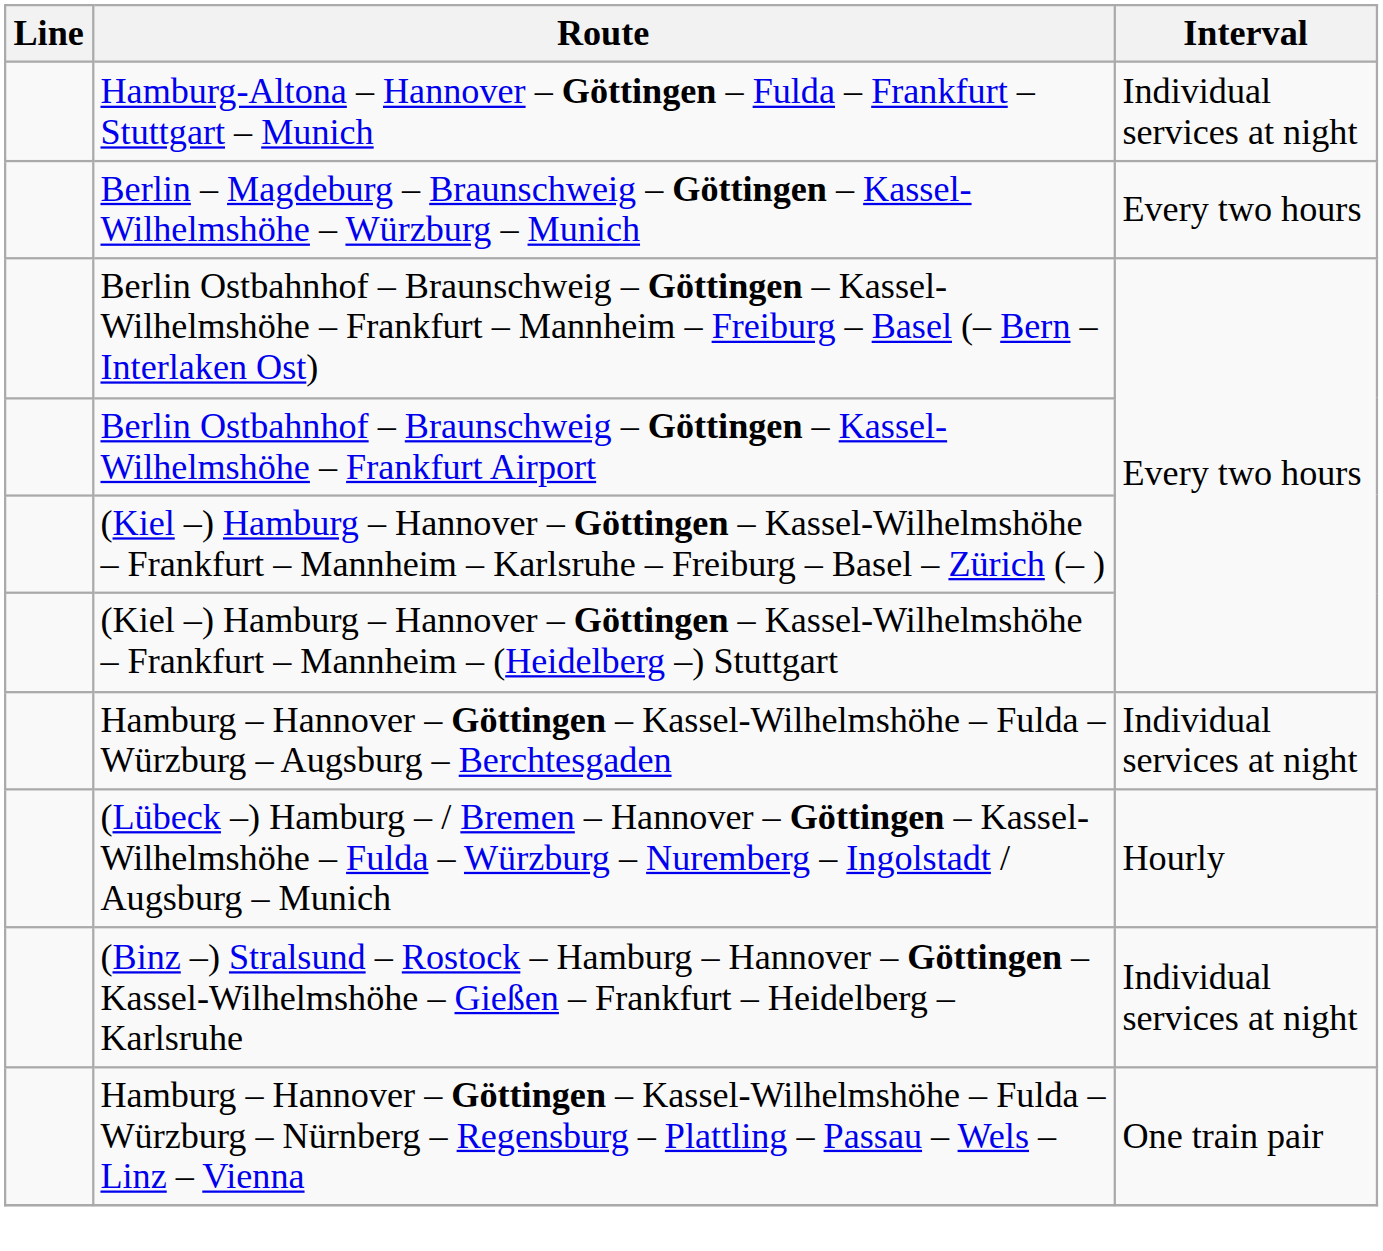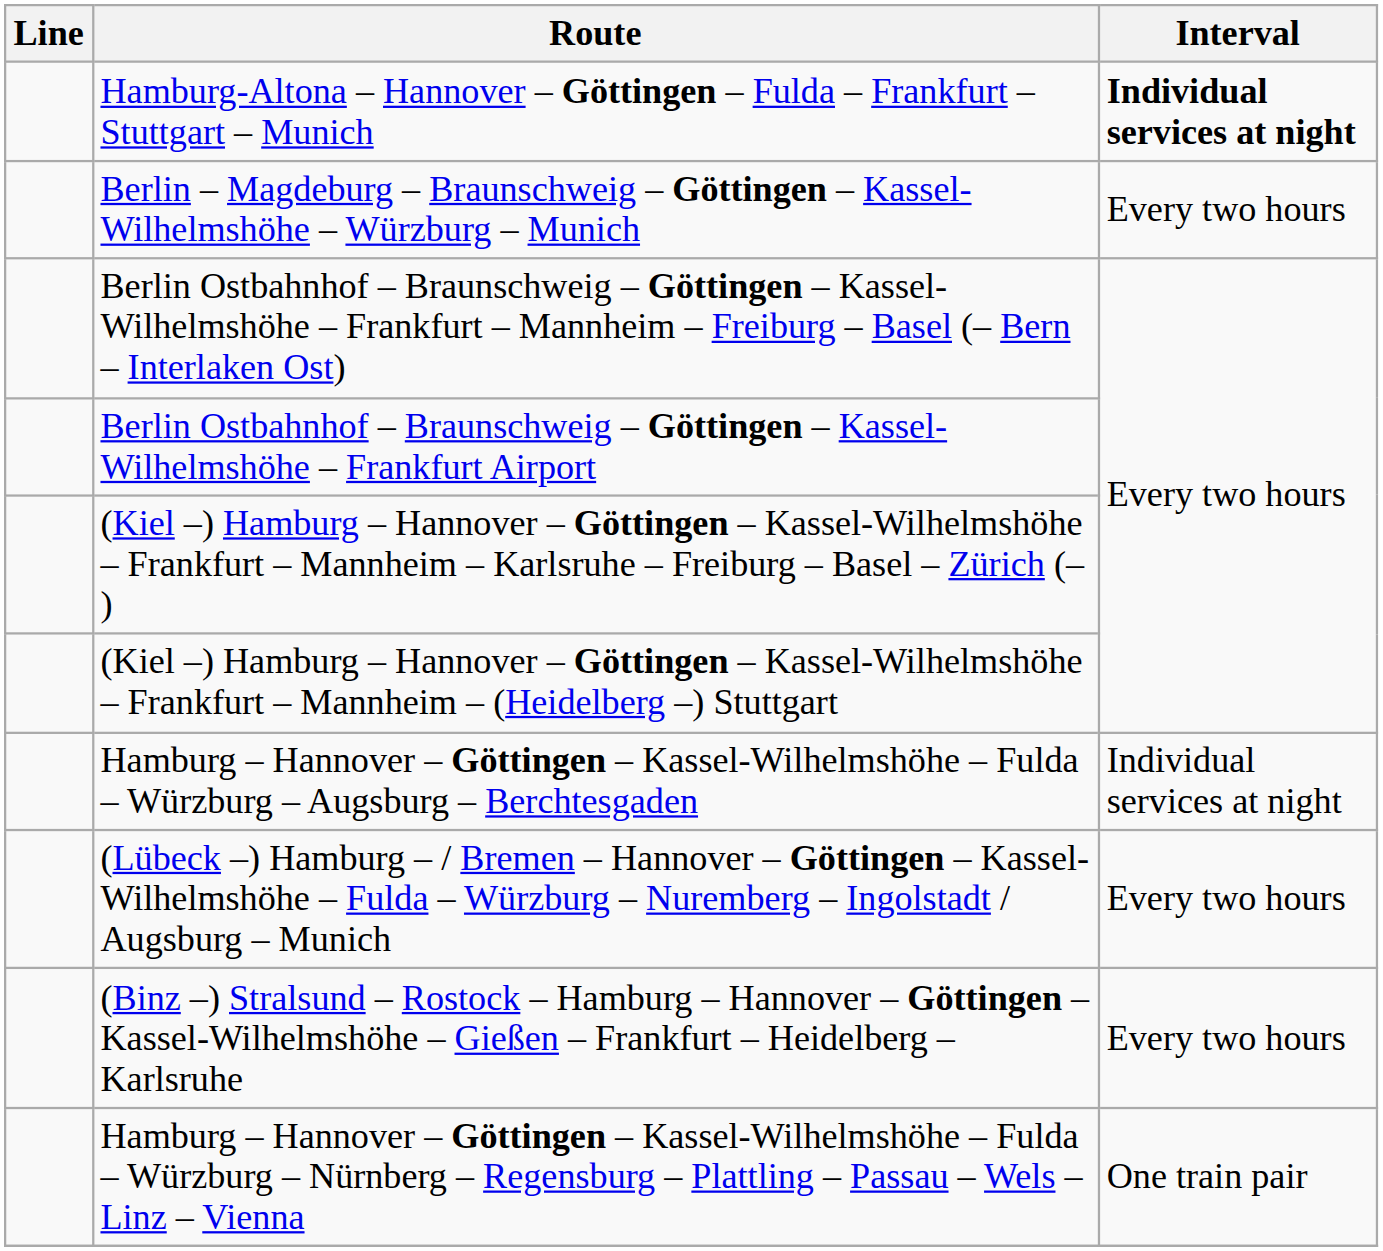(1240, 110) normal -> (1231, 110) bold
(1174, 858) Hourly -> (1226, 898) Every two hours
(1240, 996) Individual services at night -> (1226, 1037) Every two hours
